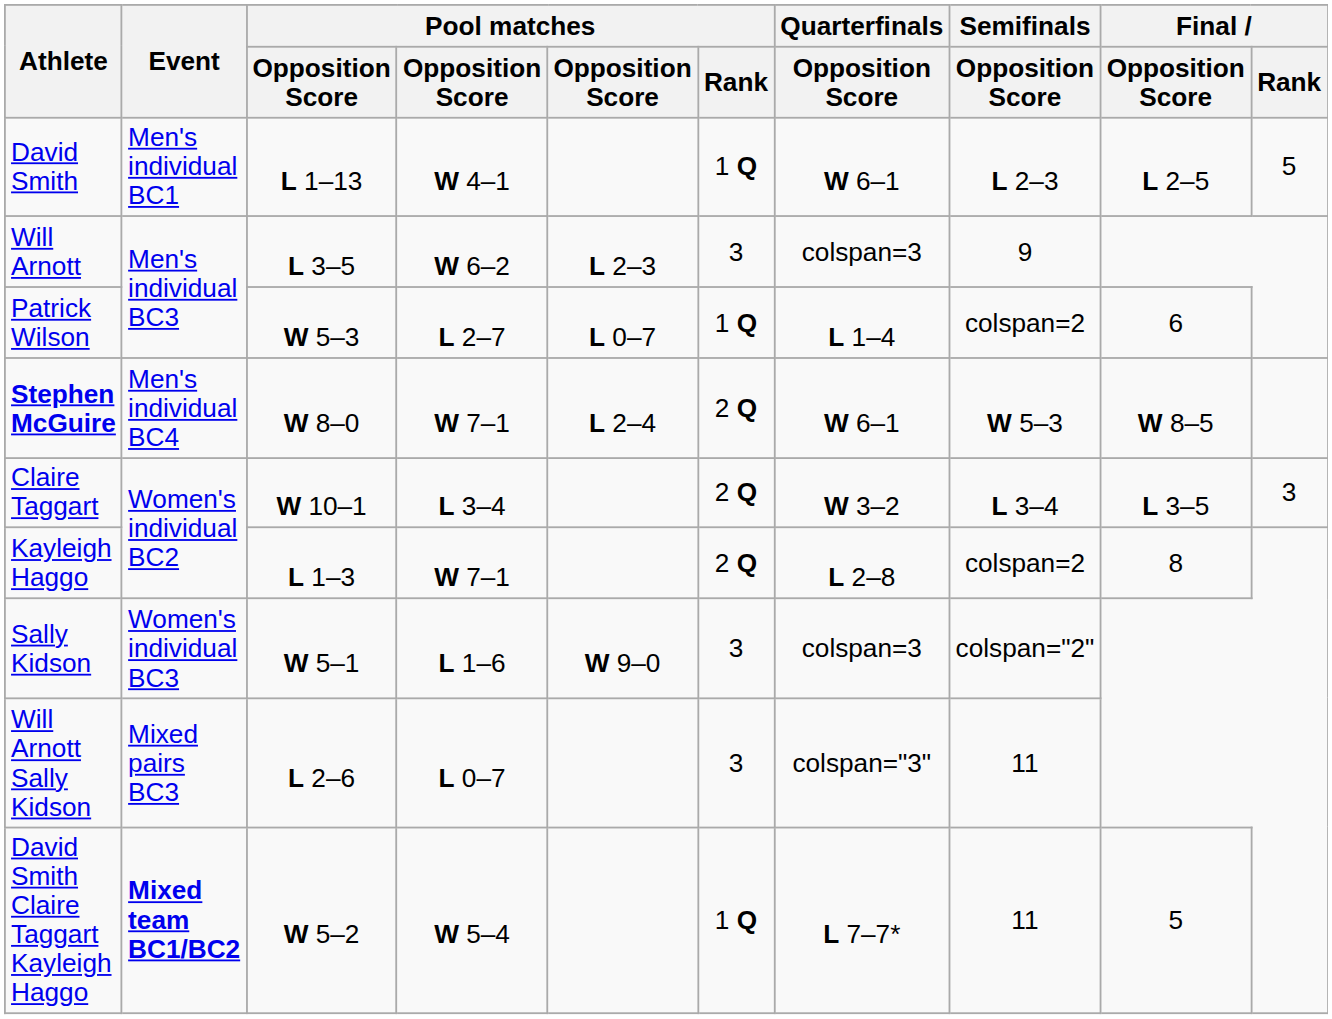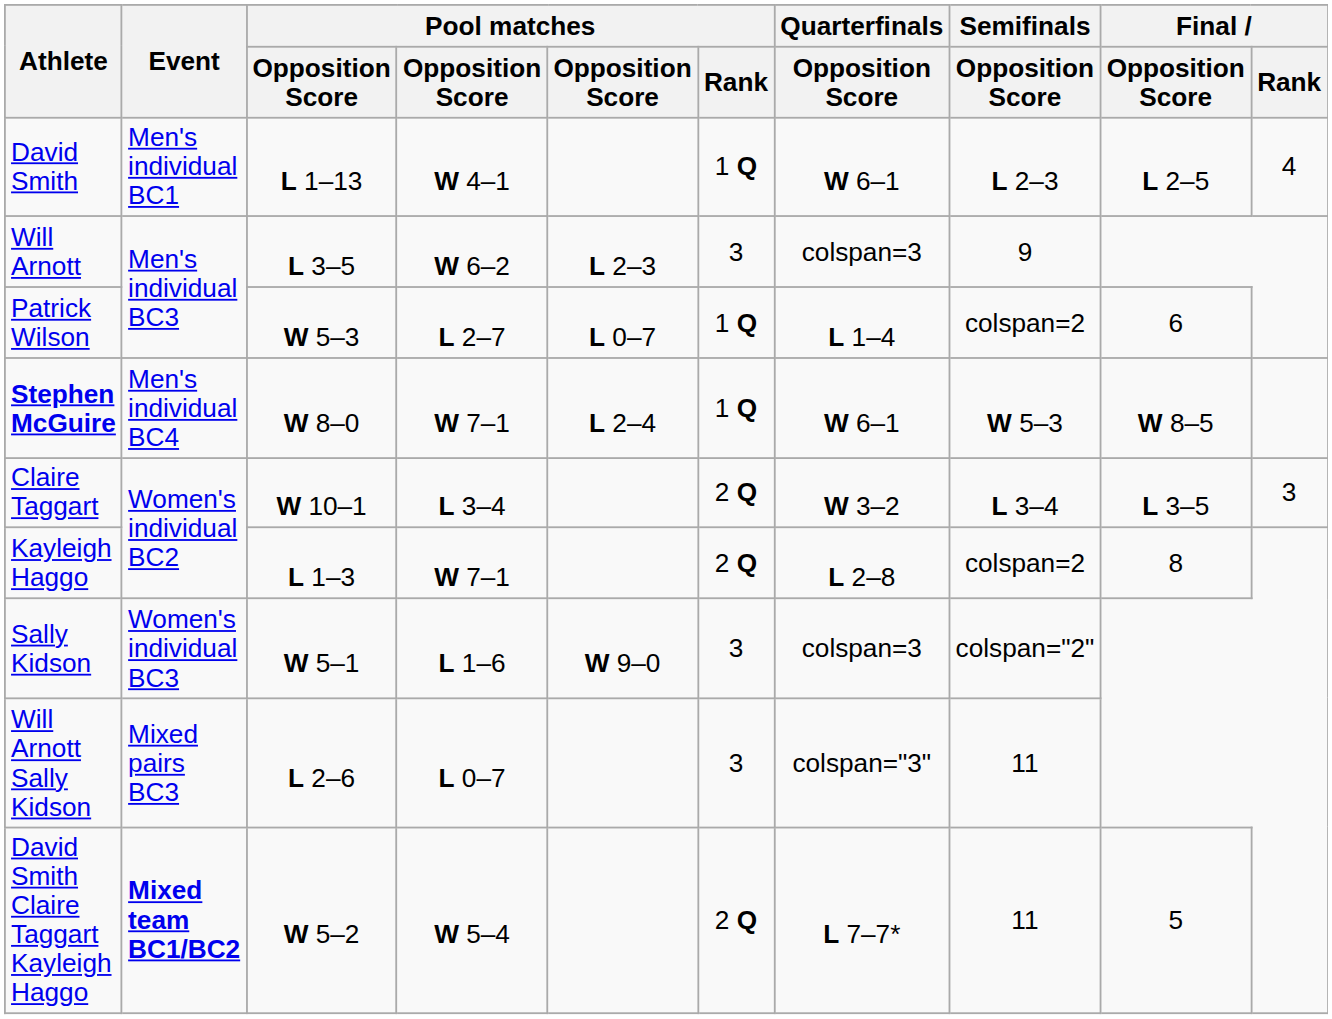(1289, 167) 5 -> (1289, 167) 4
(736, 408) 2 Q -> (736, 408) 1 Q
(736, 921) 1 Q -> (736, 921) 2 Q
